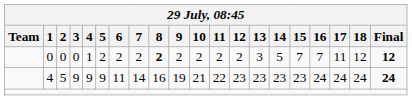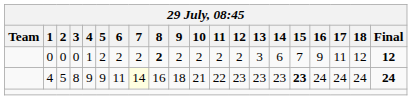(280, 57) 5 -> (280, 57) 6
(320, 57) 7 -> (320, 57) 9
(76, 78) 9 -> (76, 78) 8
(139, 78) no background -> (139, 78) lightyellow background
(179, 78) 19 -> (179, 78) 18
(300, 78) normal -> (300, 78) bold
